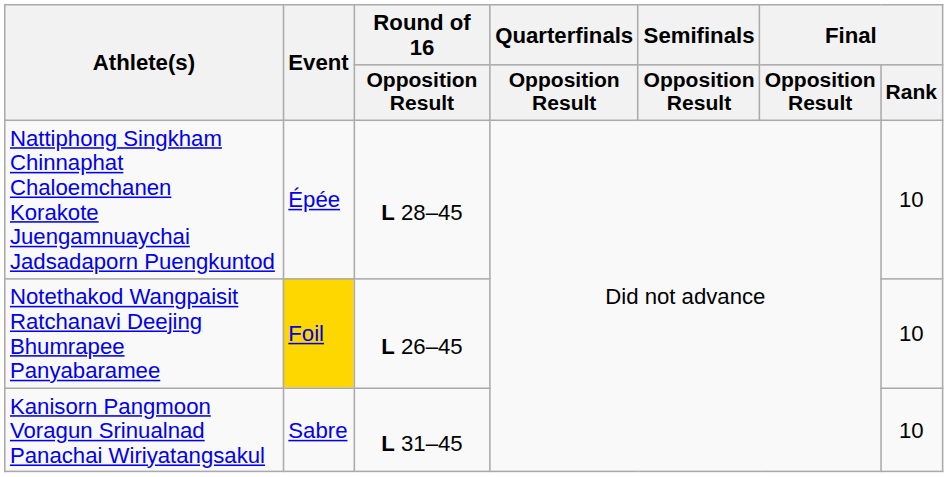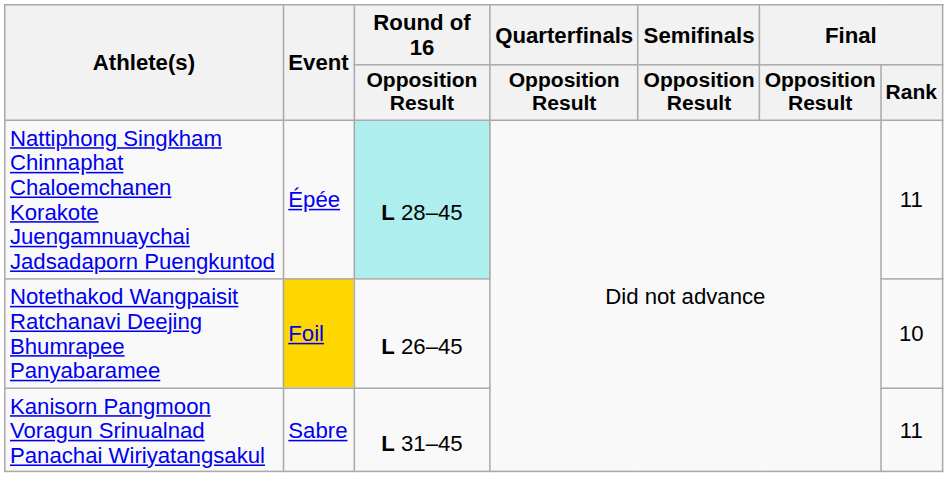(422, 212) no background -> (422, 212) paleturquoise background
(911, 200) 10 -> (911, 200) 11
(911, 430) 10 -> (911, 430) 11
